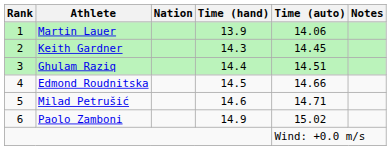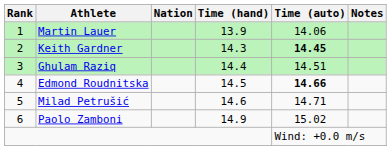(310, 48) normal -> (310, 48) bold
(310, 84) normal -> (310, 84) bold
